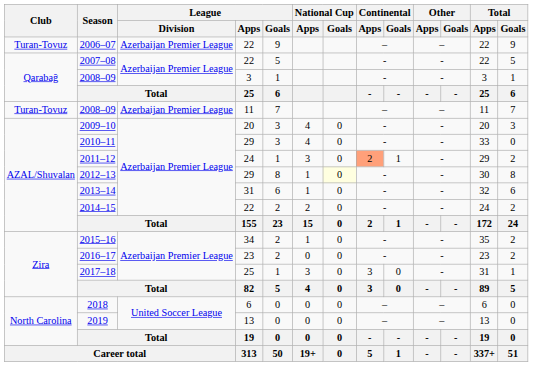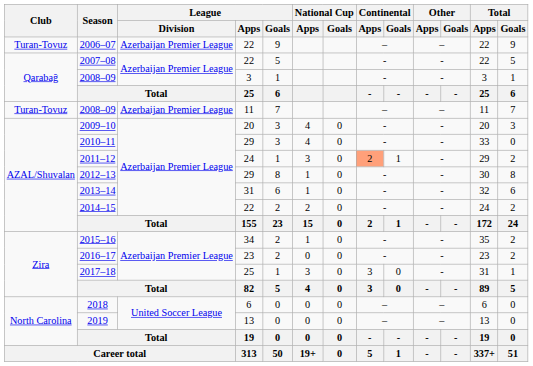(339, 175) lightyellow background -> (339, 175) no background
